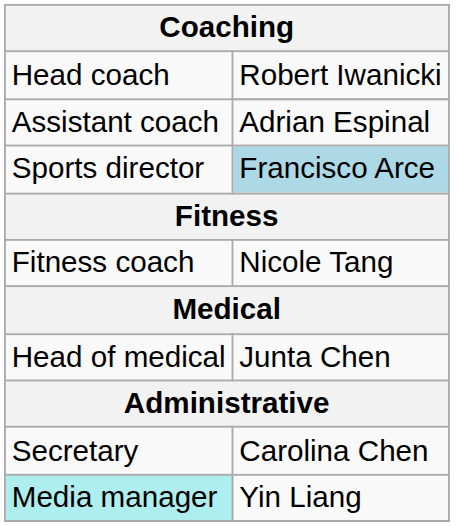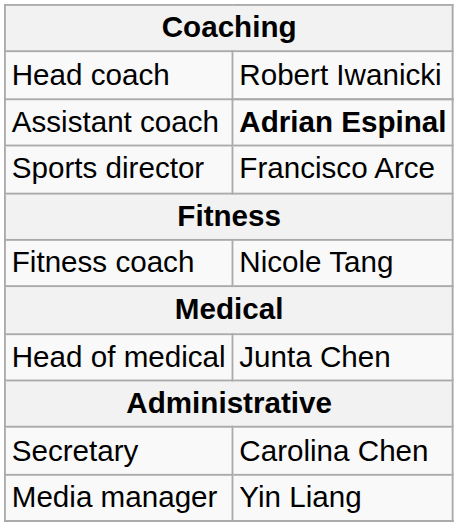(335, 121) normal -> (343, 121) bold
(337, 168) lightblue background -> (337, 168) no background
(115, 497) paleturquoise background -> (115, 497) no background
